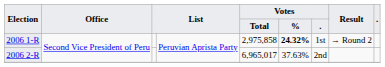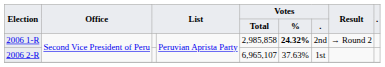(259, 41) 2,975,858 -> (259, 41) 2,985,858
(320, 41) 1st -> (320, 41) 2nd
(259, 55) 6,965,017 -> (259, 55) 6,965,107
(320, 55) 2nd -> (320, 55) 1st
